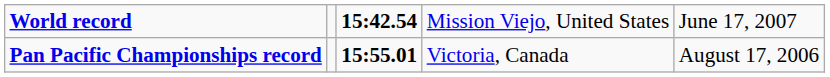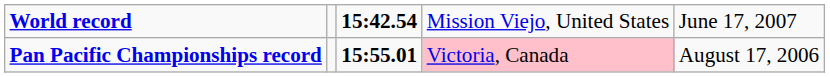(498, 54) no background -> (498, 54) pink background
